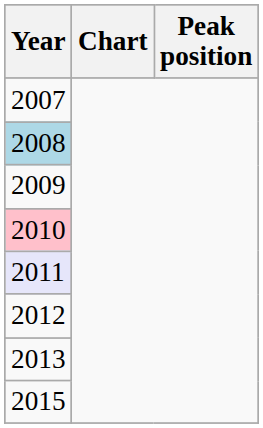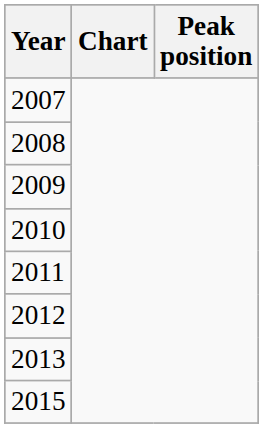(38, 142) lightblue background -> (38, 142) no background
(38, 229) pink background -> (38, 229) no background
(38, 272) lavender background -> (38, 272) no background
